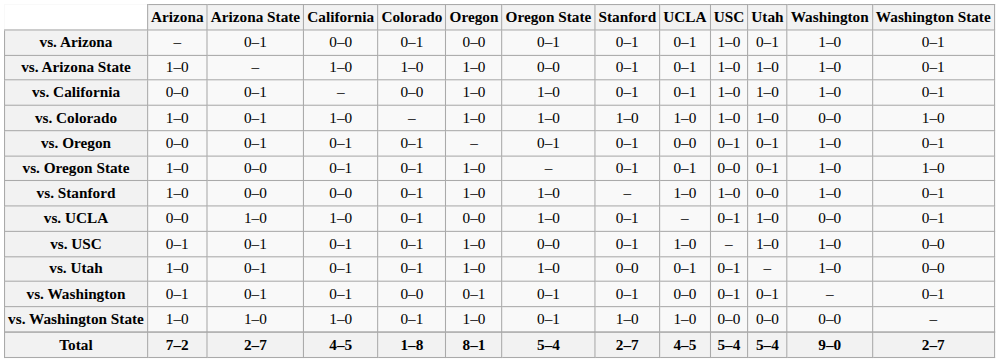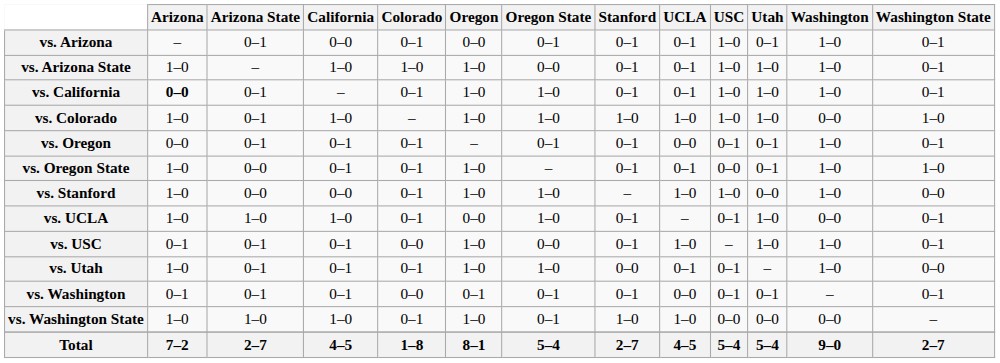(177, 93) normal -> (177, 93) bold
(412, 93) 0–0 -> (412, 93) 0–1
(933, 193) 0–1 -> (933, 193) 0–0
(177, 218) 0–0 -> (177, 218) 1–0
(412, 244) 0–1 -> (412, 244) 0–0
(933, 244) 0–0 -> (933, 244) 0–1
